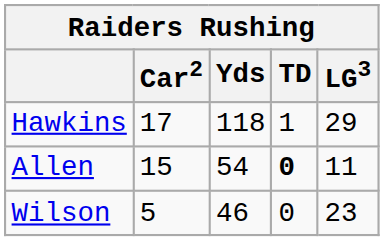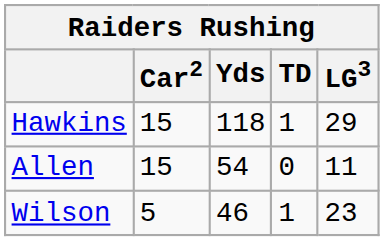(156, 124) 17 -> (156, 124) 15
(287, 169) bold -> (287, 169) normal
(287, 213) 0 -> (287, 213) 1
